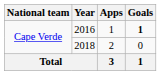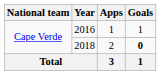(140, 29) bold -> (140, 29) normal
(140, 45) normal -> (140, 45) bold
